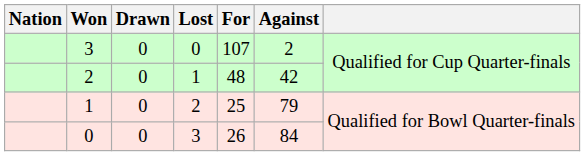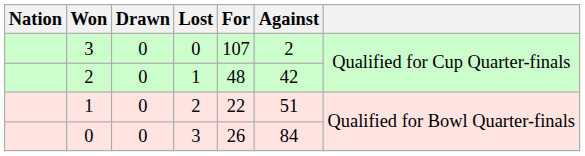(236, 106) 25 -> (236, 106) 22
(289, 106) 79 -> (289, 106) 51
